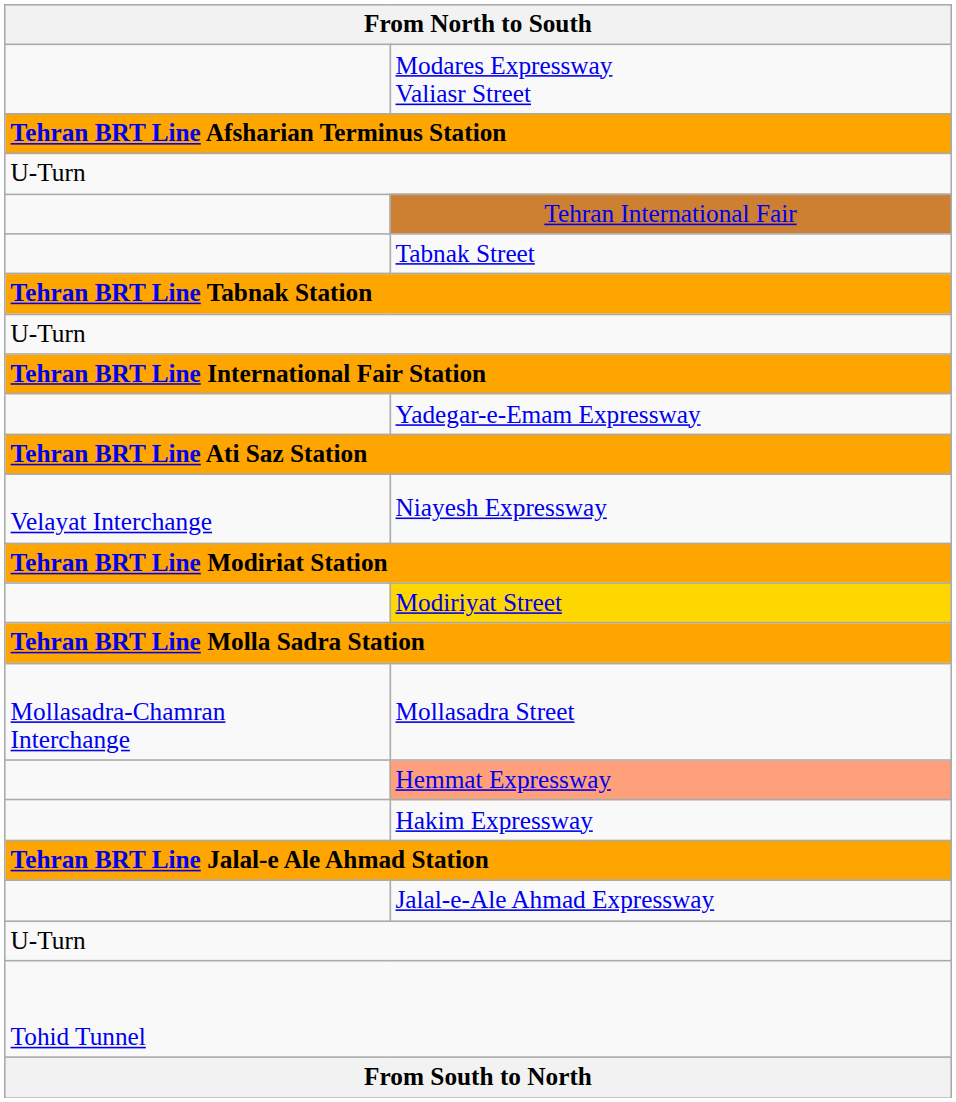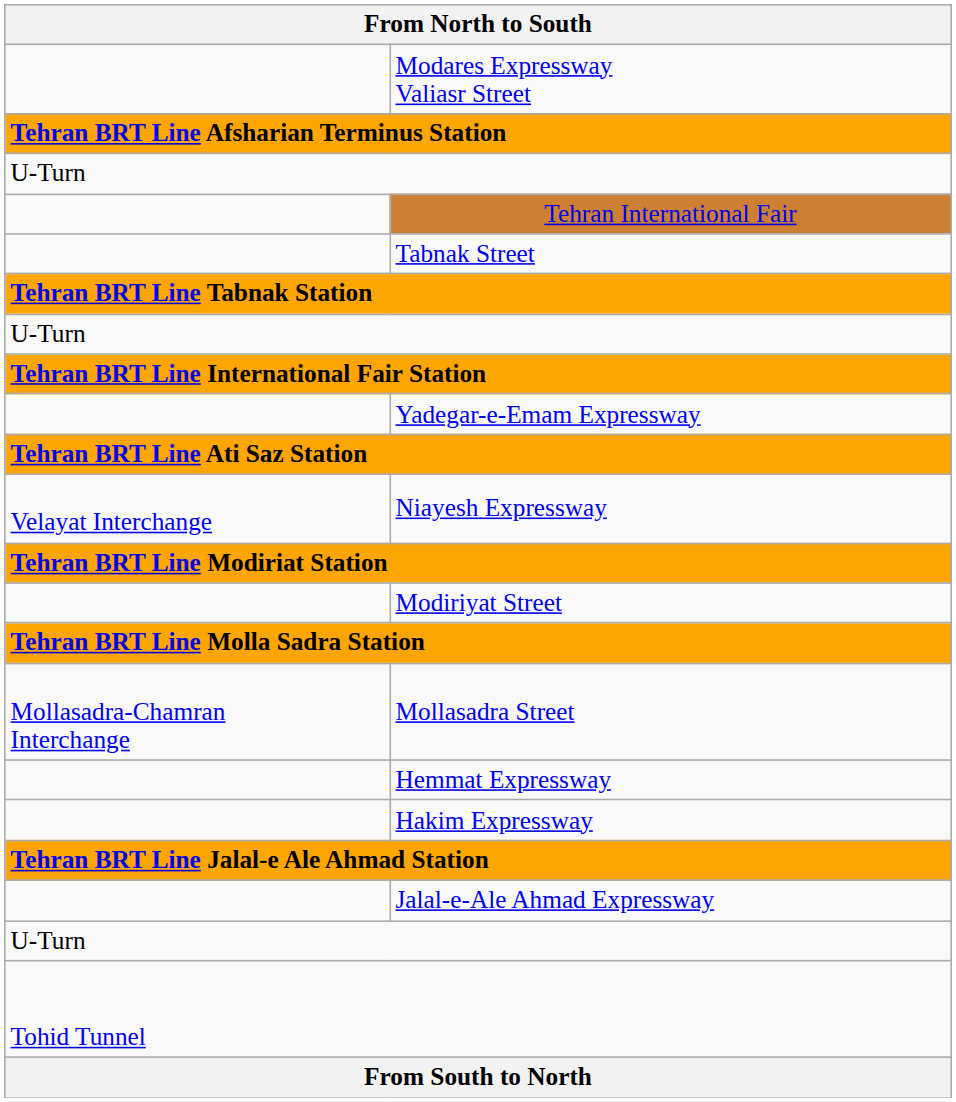(479, 602) gold background -> (479, 602) no background
(503, 779) lightsalmon background -> (503, 779) no background
